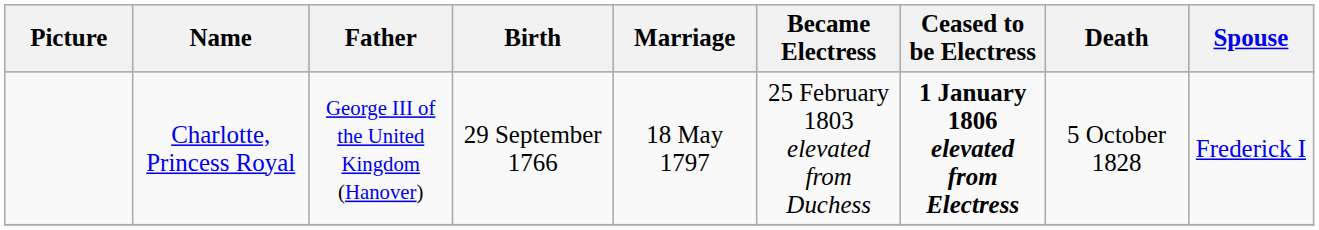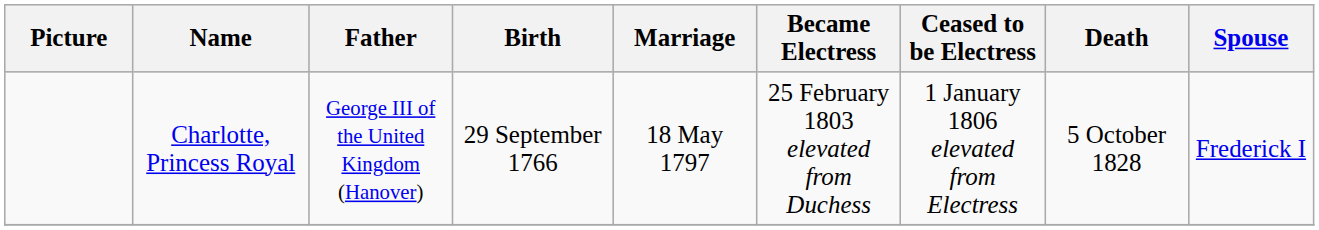(973, 148) bold -> (973, 148) normal
